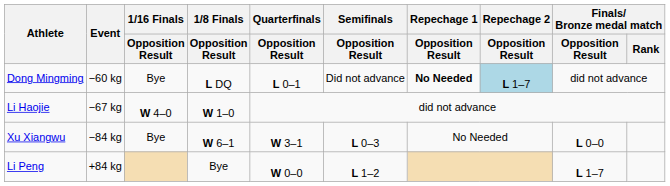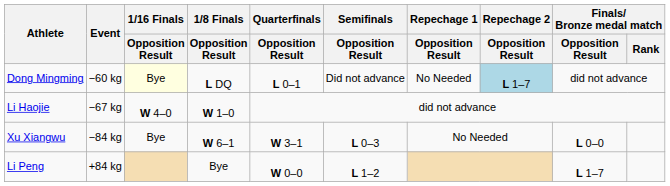(156, 78) no background -> (156, 78) lightyellow background
(444, 78) bold -> (444, 78) normal
